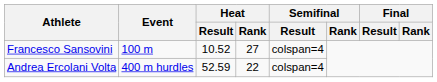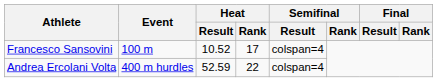(253, 49) 27 -> (253, 49) 17
